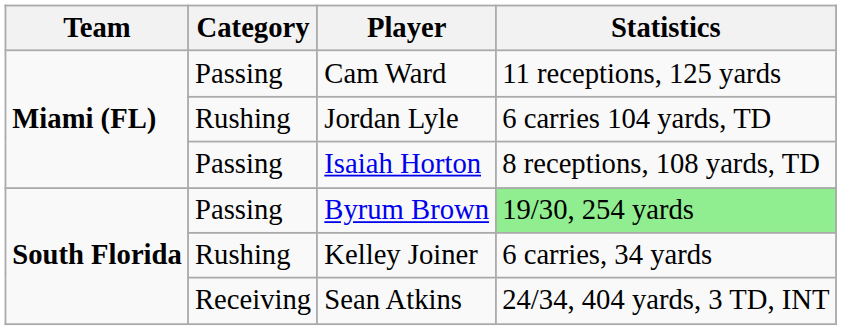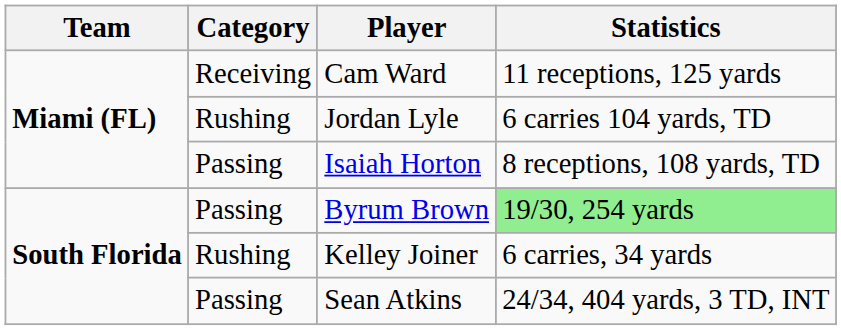(239, 73) Passing -> (253, 73) Receiving
(253, 300) Receiving -> (239, 300) Passing
